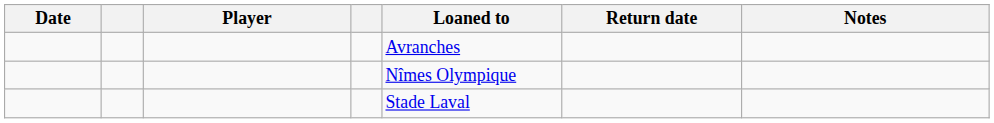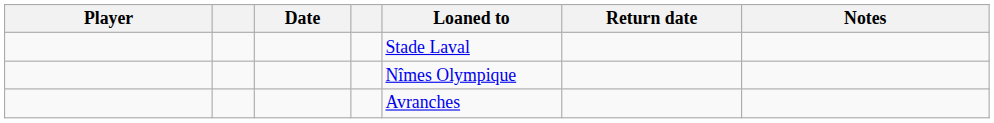columns swapped: (53, 18) <-> (247, 18)
(423, 46) Avranches -> (428, 46) Stade Laval
(428, 103) Stade Laval -> (423, 103) Avranches
